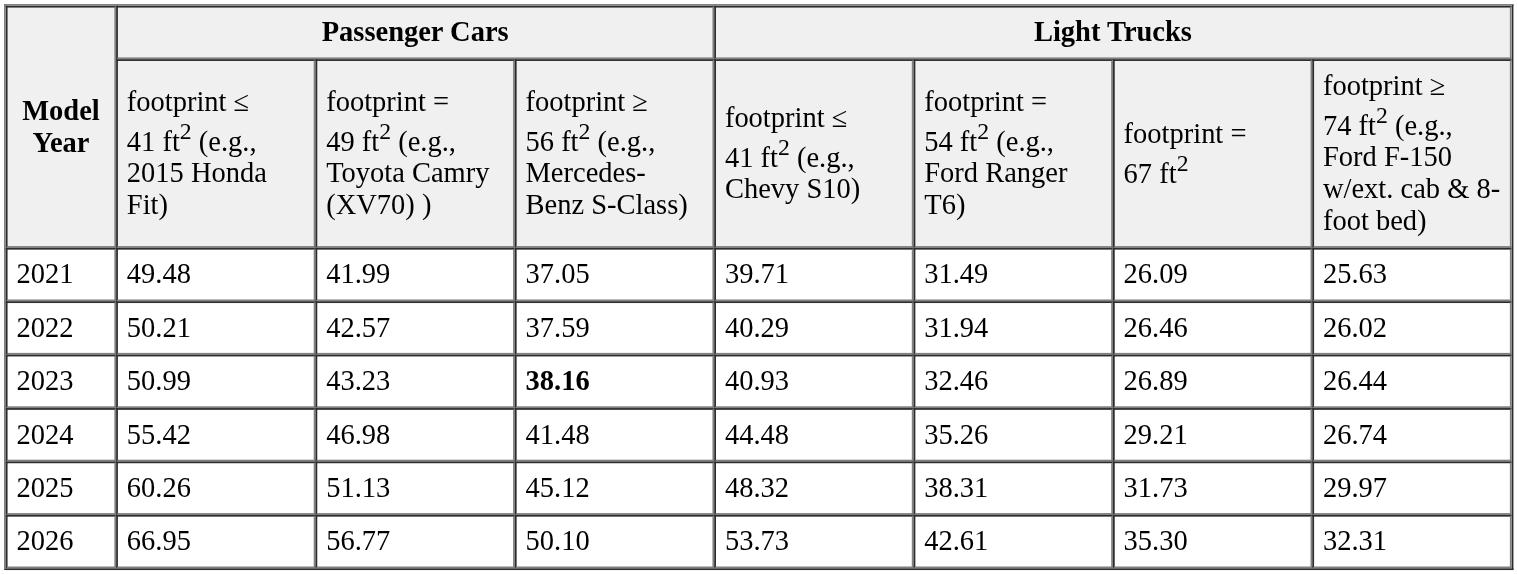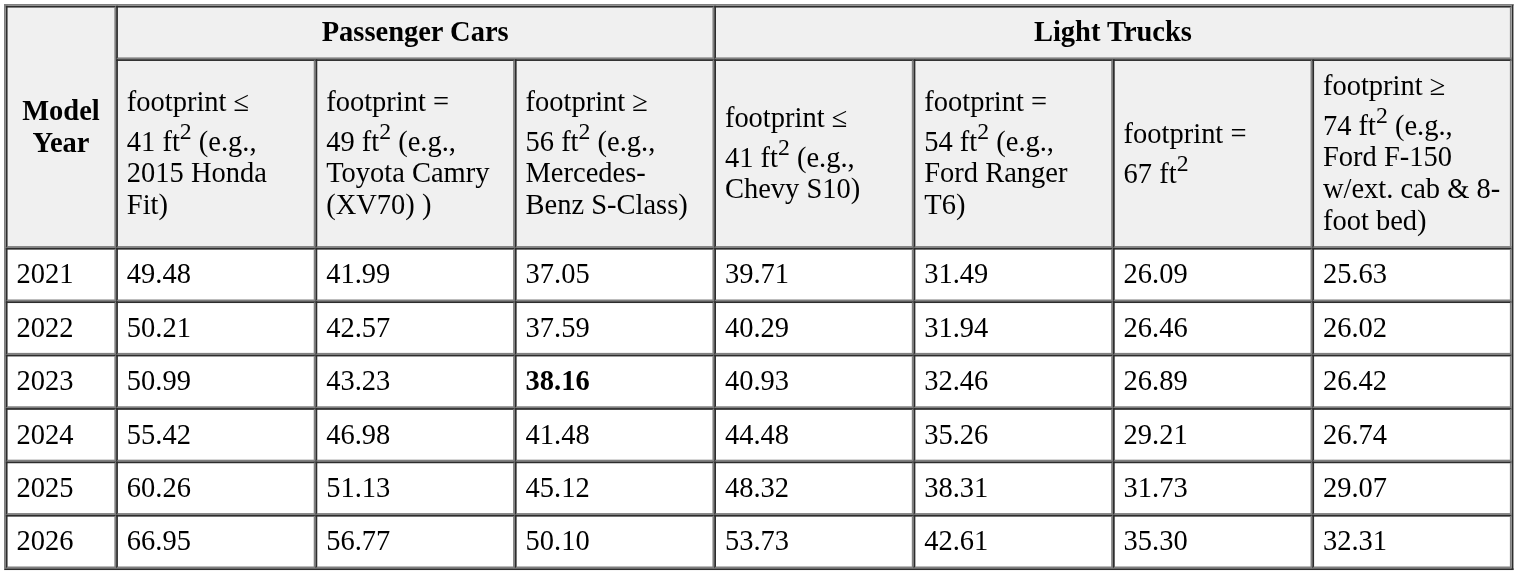(1355, 381) 26.44 -> (1355, 381) 26.42
(1355, 488) 29.97 -> (1355, 488) 29.07
